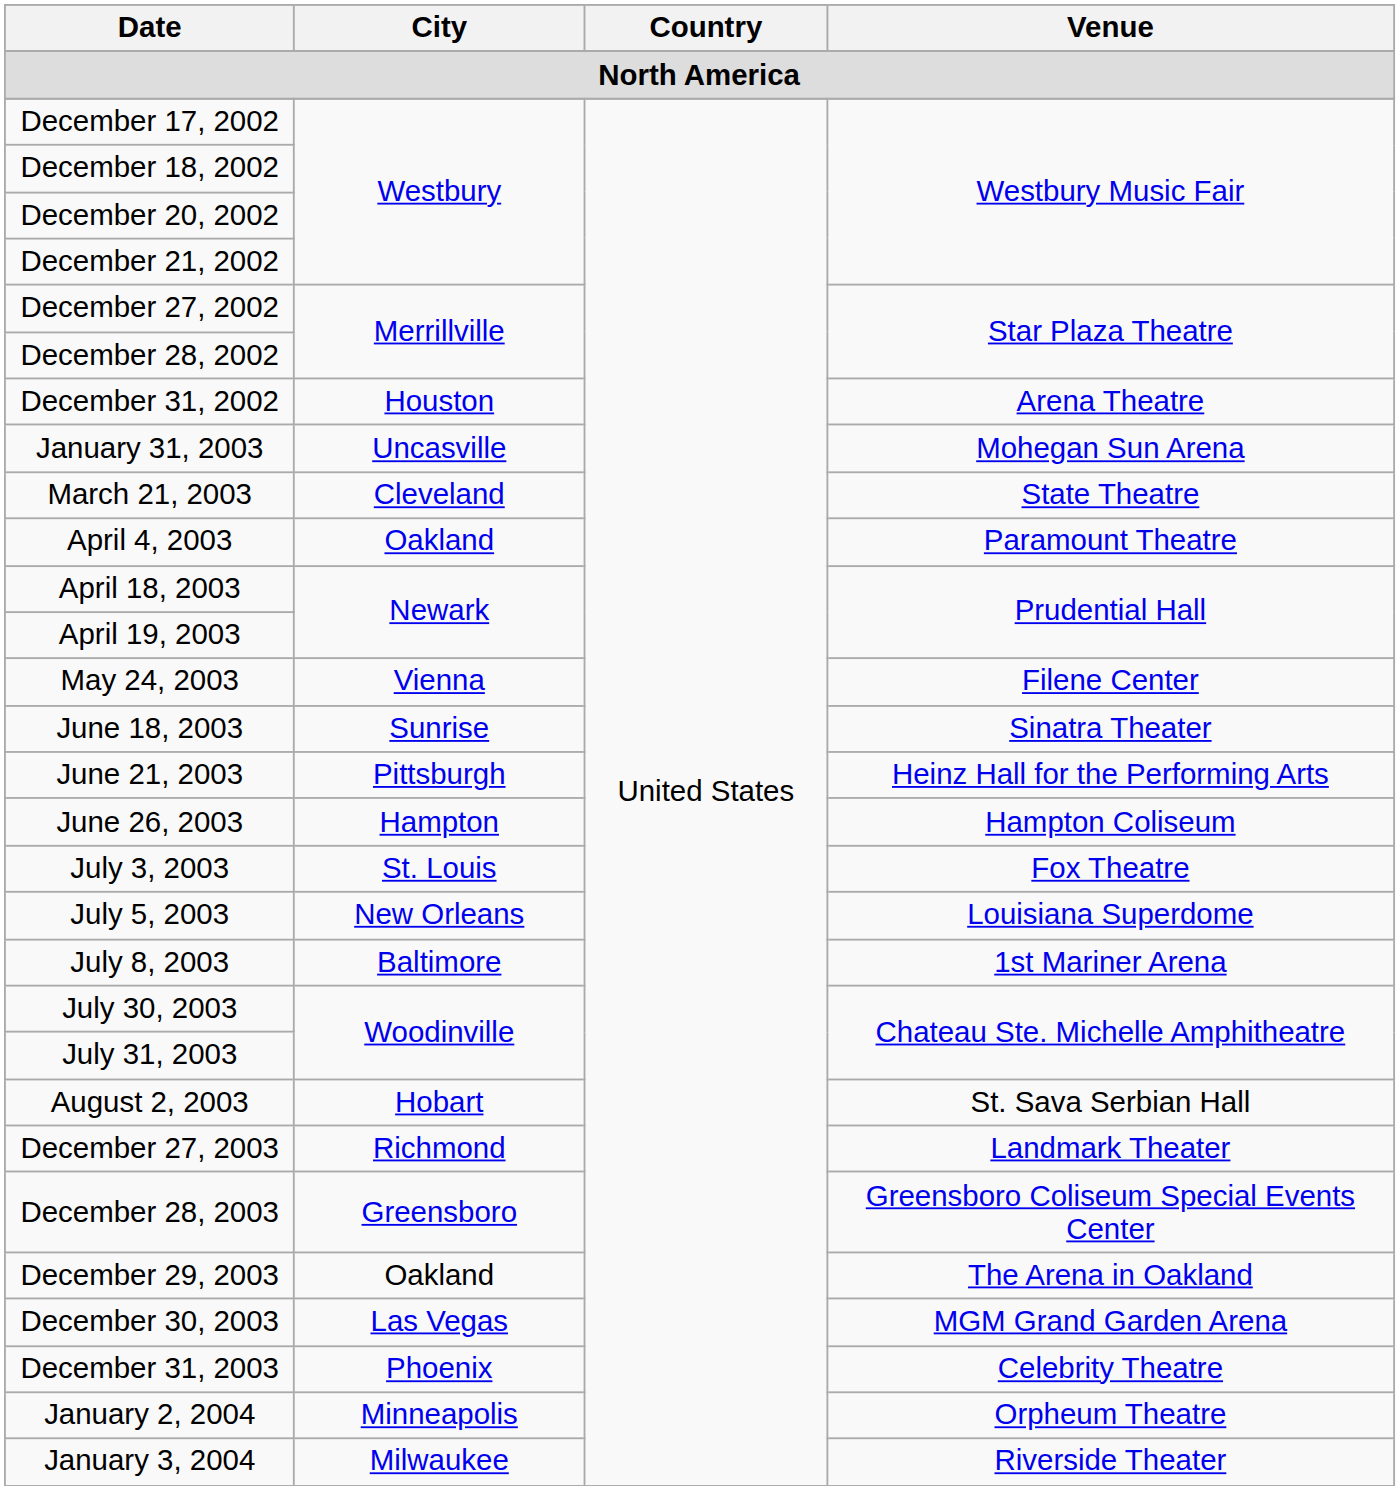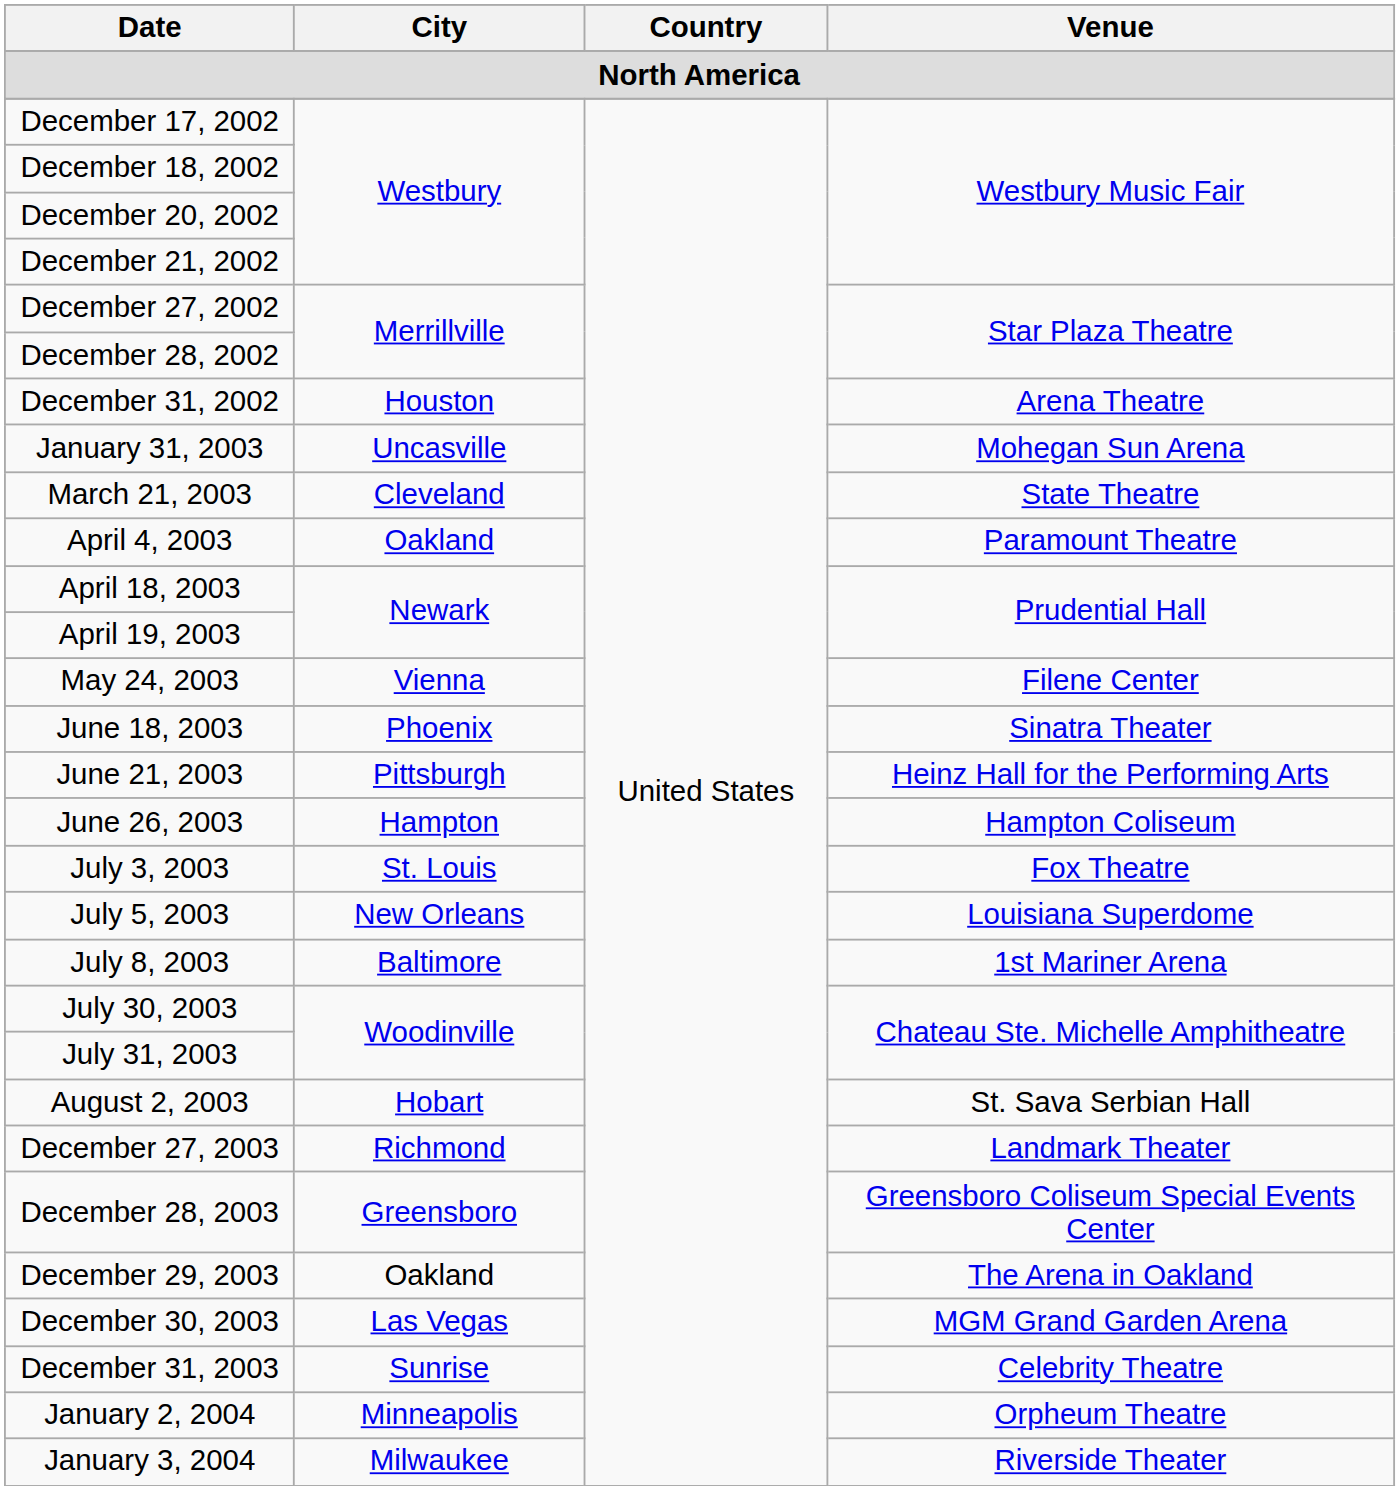(439, 728) Sunrise -> (439, 728) Phoenix
(439, 1368) Phoenix -> (439, 1368) Sunrise
